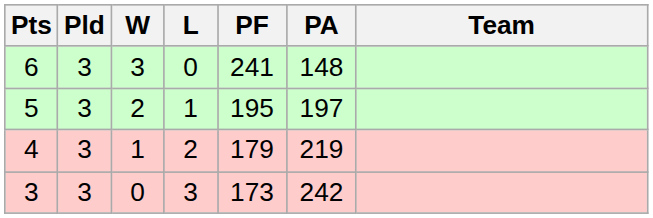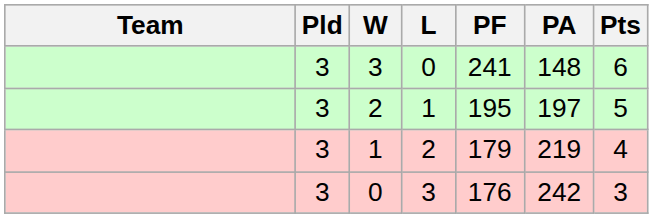columns swapped: (502, 25) <-> (31, 25)
(252, 191) 173 -> (490, 191) 176
